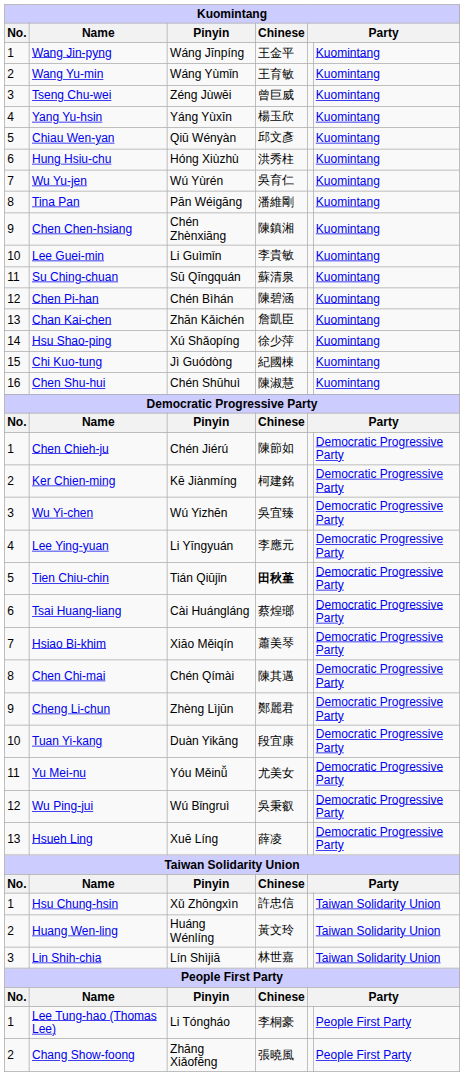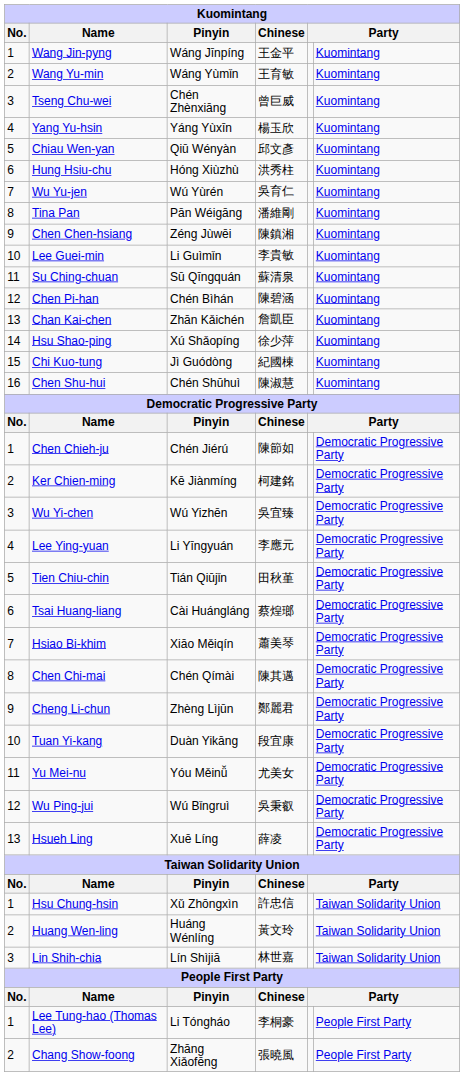(201, 95) Zéng Jùwēi -> (198, 101) Chén Zhènxiāng
(198, 229) Chén Zhènxiāng -> (201, 234) Zéng Jùwēi
(276, 578) bold -> (276, 578) normal
